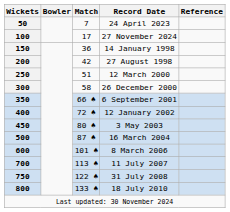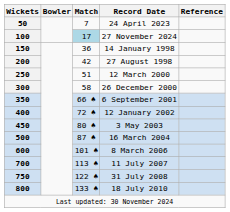(86, 36) no background -> (86, 36) lightblue background
